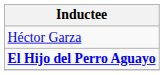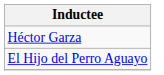(82, 59) bold -> (78, 59) normal
